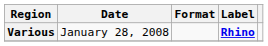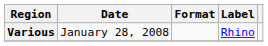(238, 32) bold -> (238, 32) normal
